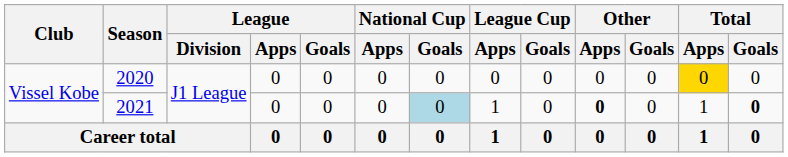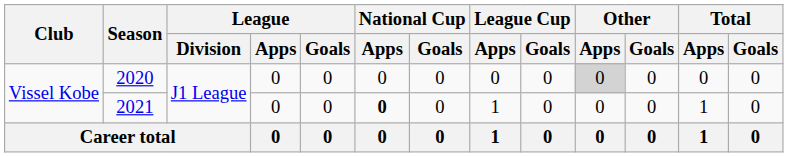(600, 78) no background -> (600, 78) lightgrey background
(704, 78) gold background -> (704, 78) no background
(382, 107) normal -> (382, 107) bold
(440, 107) lightblue background -> (440, 107) no background
(600, 107) bold -> (600, 107) normal
(755, 107) bold -> (755, 107) normal
